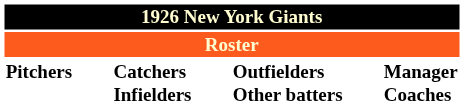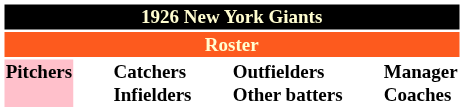(39, 71) no background -> (39, 71) pink background
